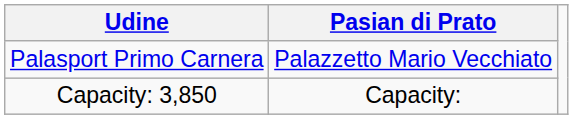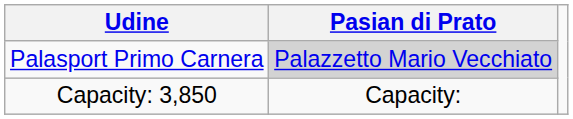(413, 59) no background -> (413, 59) lightgrey background
